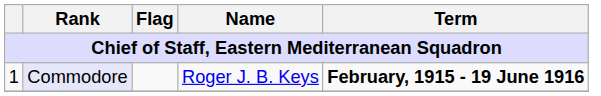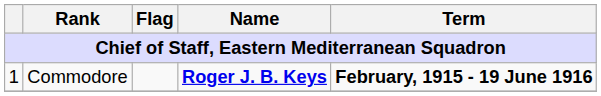(78, 76) lavender background -> (78, 76) no background
(250, 76) normal -> (254, 76) bold
